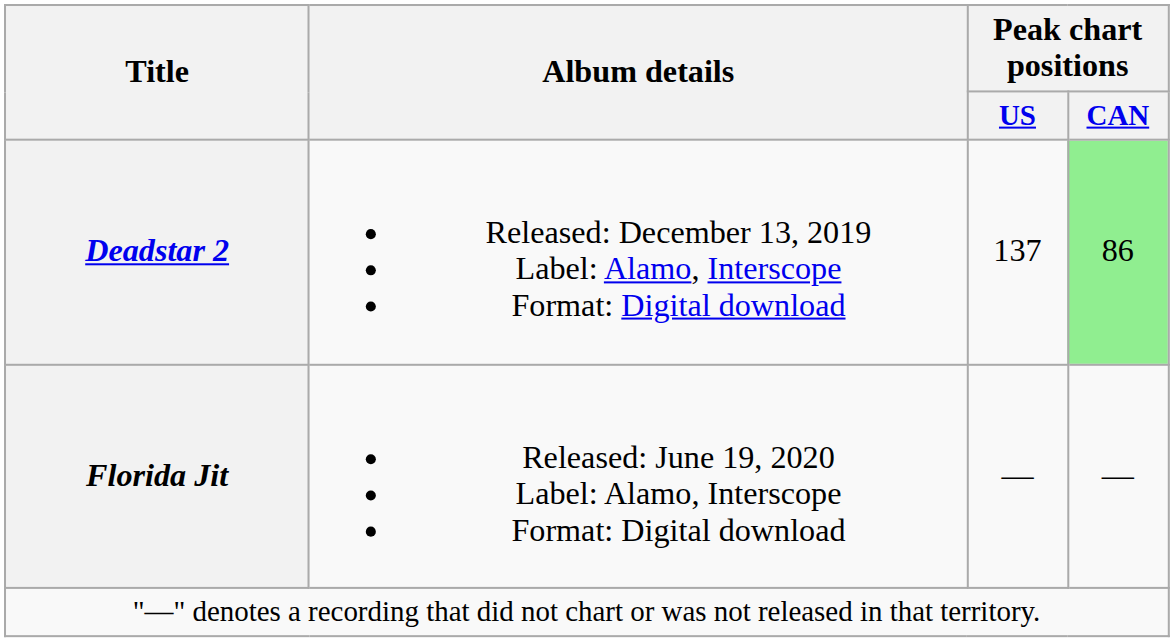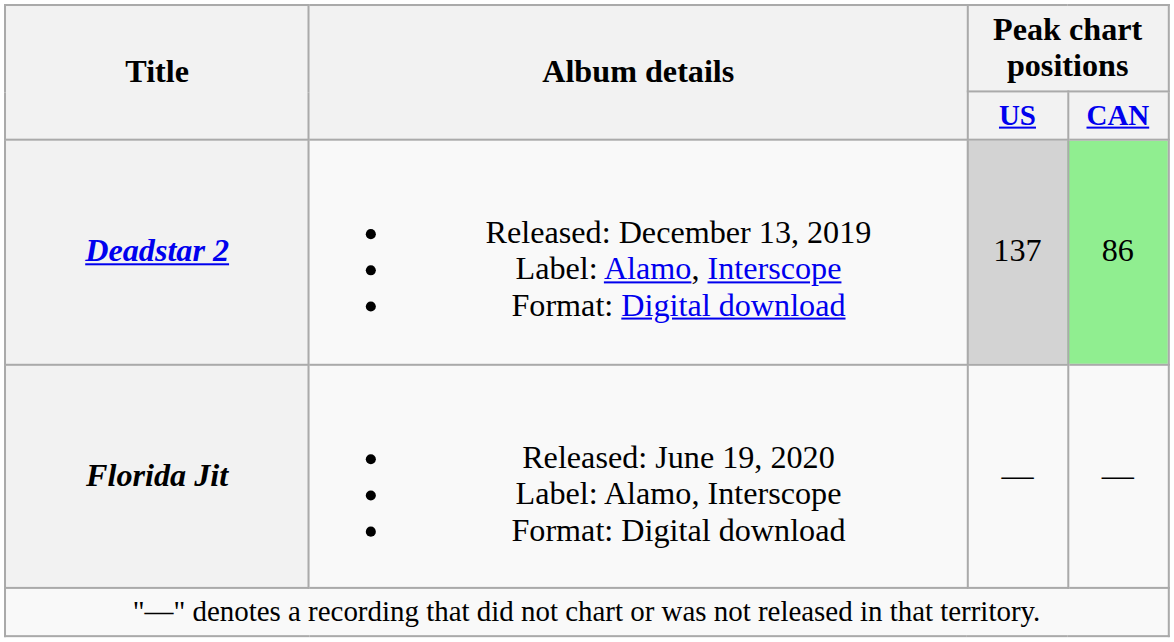(1017, 251) no background -> (1017, 251) lightgrey background
